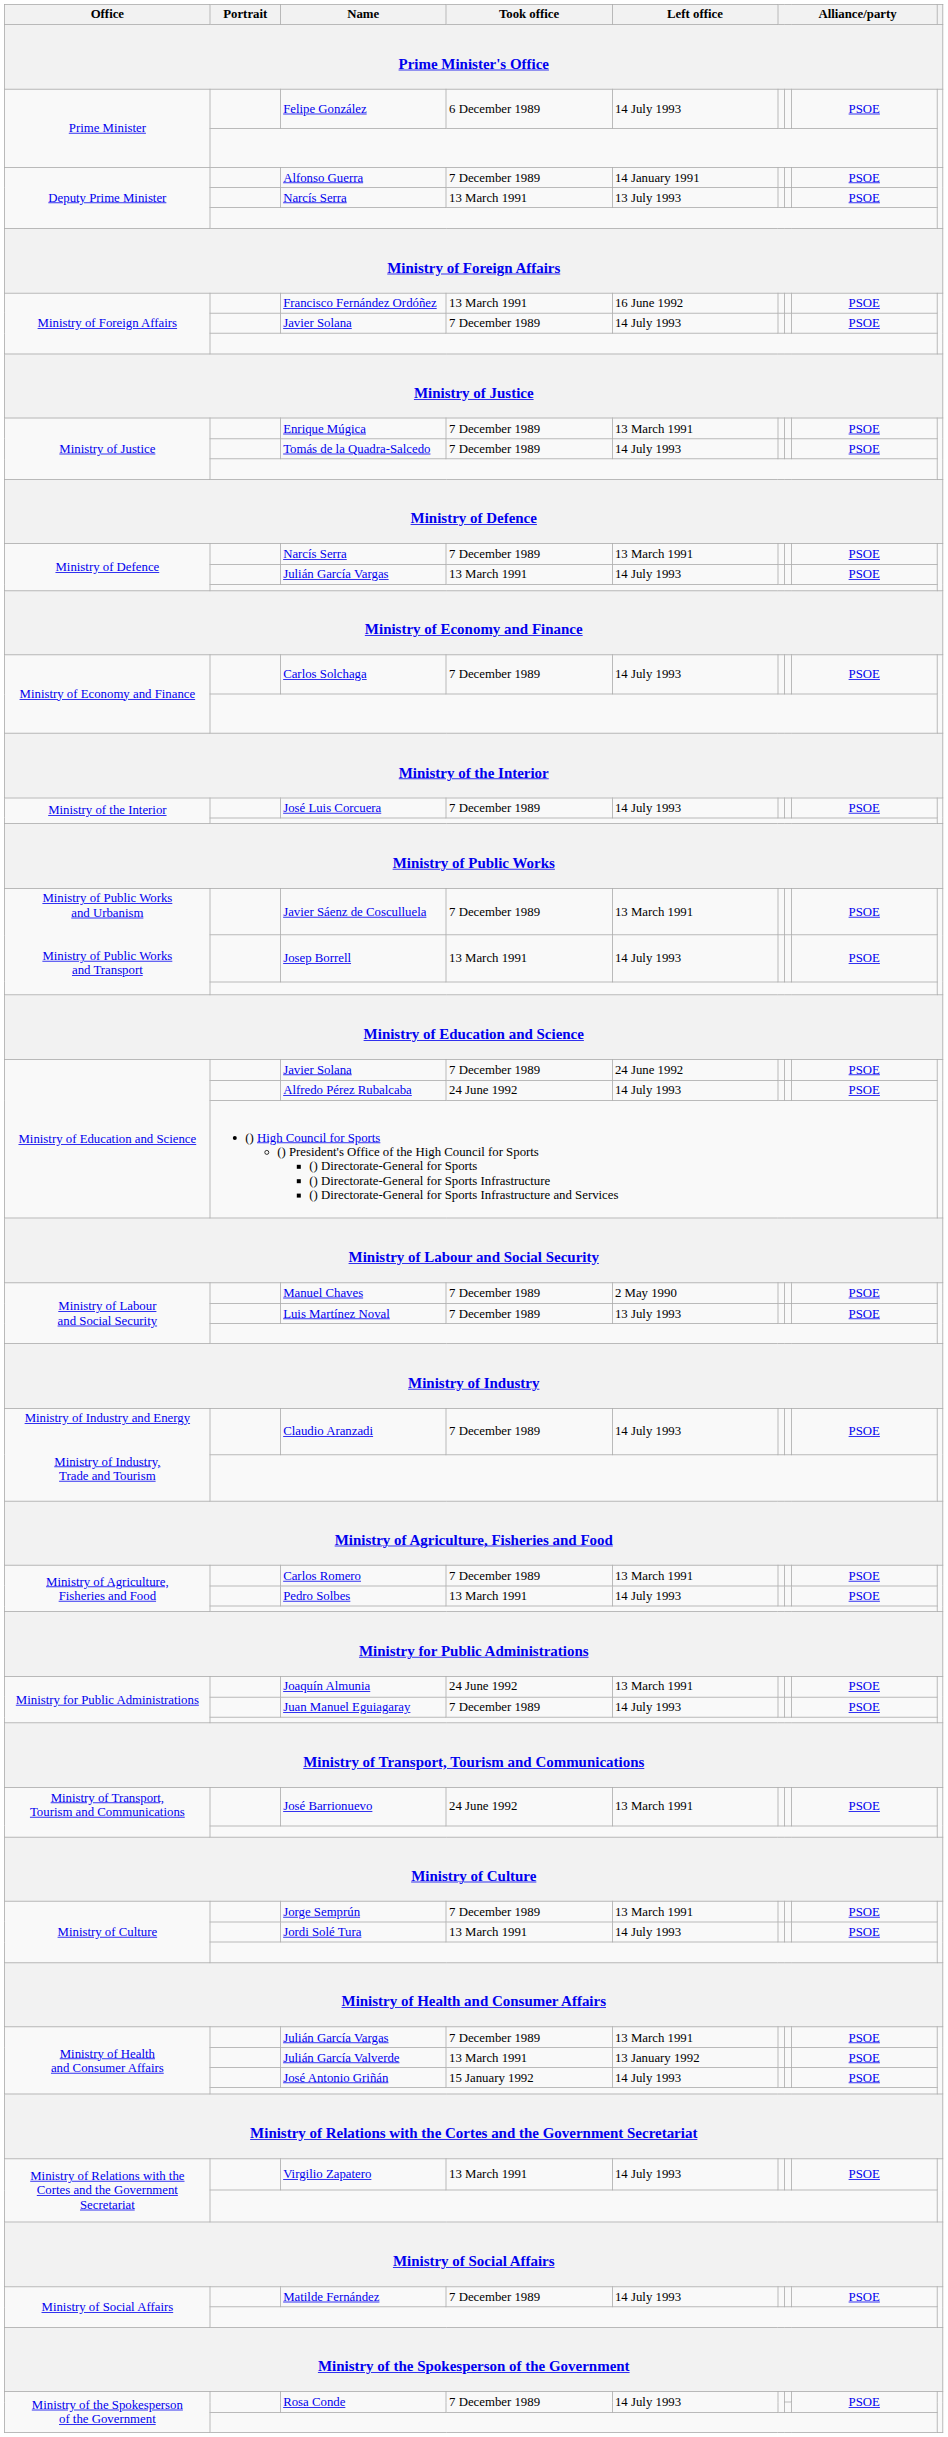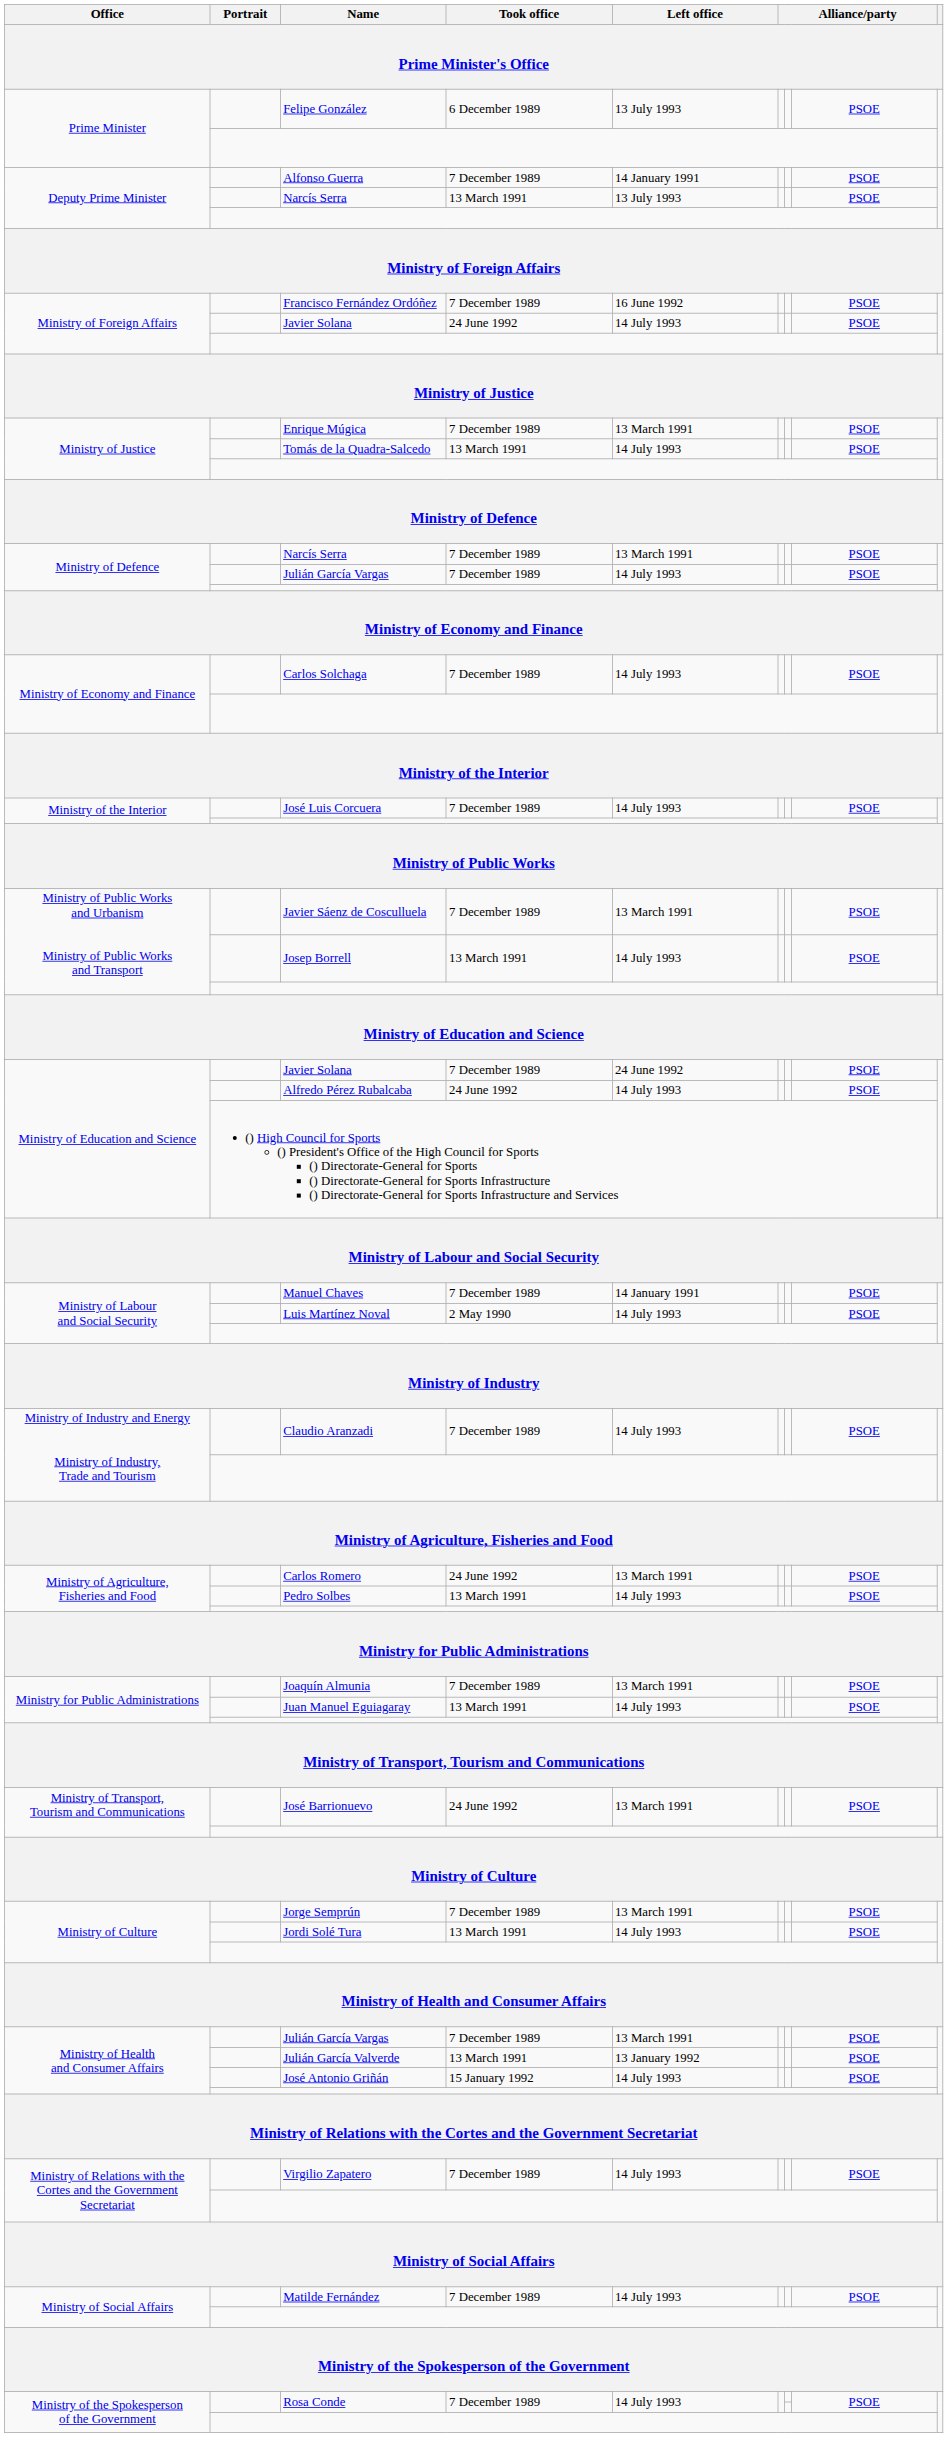(648, 108) 14 July 1993 -> (648, 108) 13 July 1993
(488, 303) 13 March 1991 -> (495, 303) 7 December 1989
(495, 323) 7 December 1989 -> (483, 323) 24 June 1992
(495, 448) 7 December 1989 -> (488, 448) 13 March 1991
(488, 574) 13 March 1991 -> (495, 574) 7 December 1989
(646, 1293) 2 May 1990 -> (657, 1293) 14 January 1991
(495, 1313) 7 December 1989 -> (480, 1313) 2 May 1990
(648, 1313) 13 July 1993 -> (648, 1313) 14 July 1993
(495, 1575) 7 December 1989 -> (483, 1575) 24 June 1992
(483, 1686) 24 June 1992 -> (495, 1686) 7 December 1989
(495, 1707) 7 December 1989 -> (488, 1707) 13 March 1991
(488, 2174) 13 March 1991 -> (495, 2174) 7 December 1989
